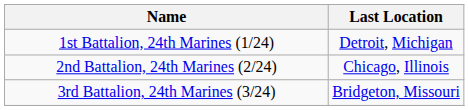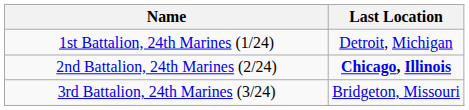(396, 67) normal -> (396, 67) bold
